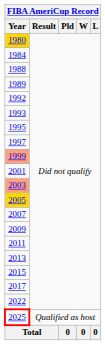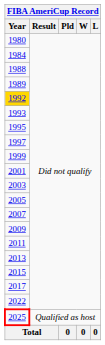(17, 41) gold background -> (17, 41) no background
(17, 99) no background -> (17, 99) gold background
(17, 157) lightsalmon background -> (17, 157) no background
(17, 185) lightsalmon background -> (17, 185) no background
(17, 200) gold background -> (17, 200) no background
